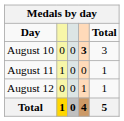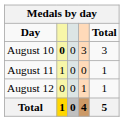(62, 51) normal -> (62, 51) bold
(84, 51) bold -> (84, 51) normal
